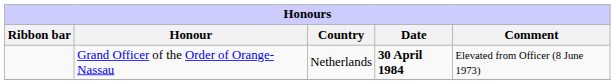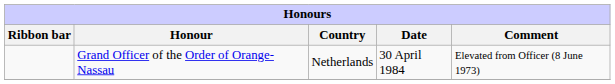(400, 62) bold -> (400, 62) normal
